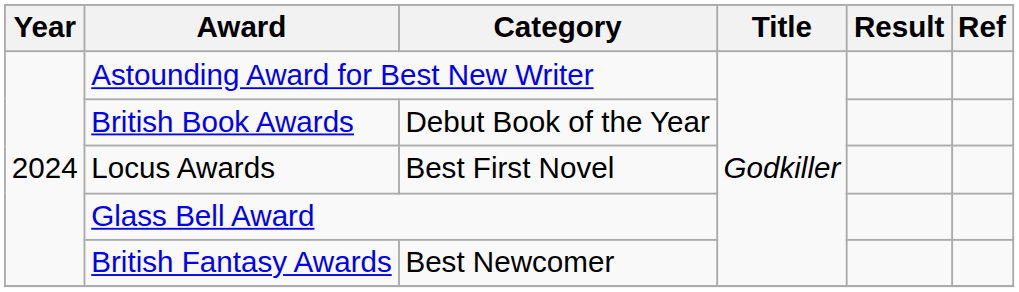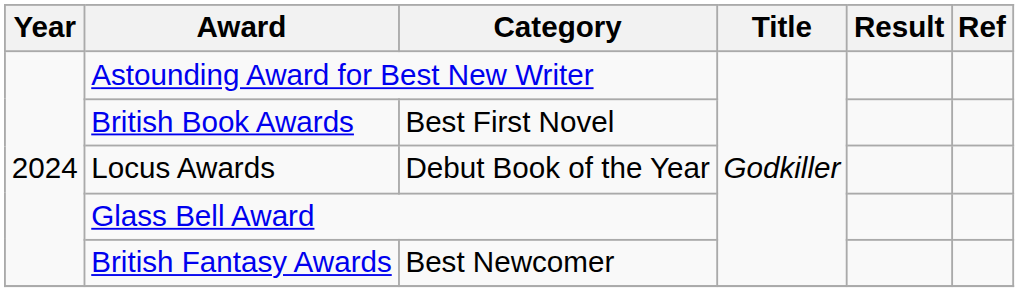(558, 121) Debut Book of the Year -> (510, 121) Best First Novel
(510, 168) Best First Novel -> (558, 168) Debut Book of the Year
